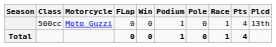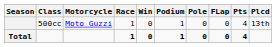columns swapped: (220, 11) <-> (125, 11)
